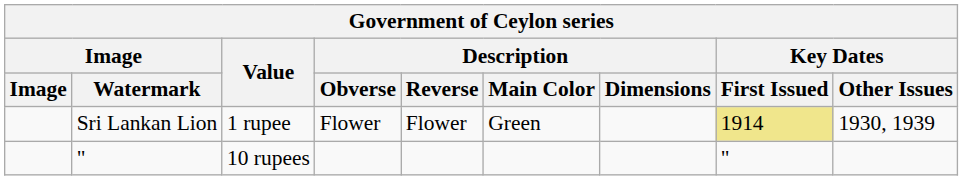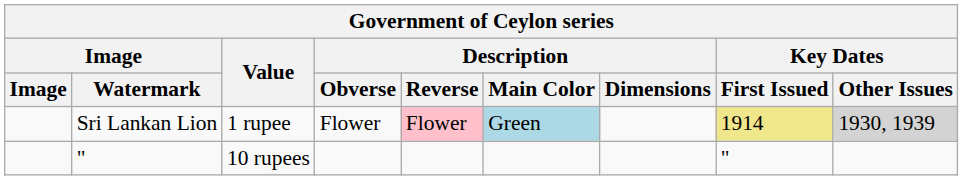(436, 123) no background -> (436, 123) pink background
(514, 123) no background -> (514, 123) lightblue background
(887, 123) no background -> (887, 123) lightgrey background
